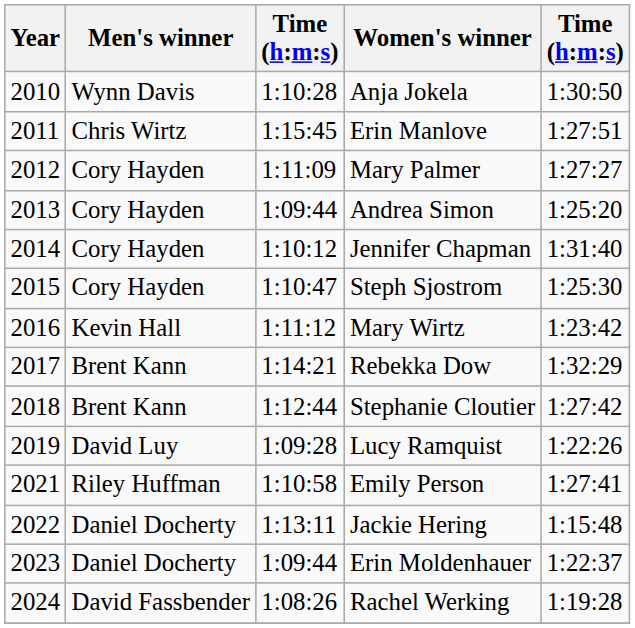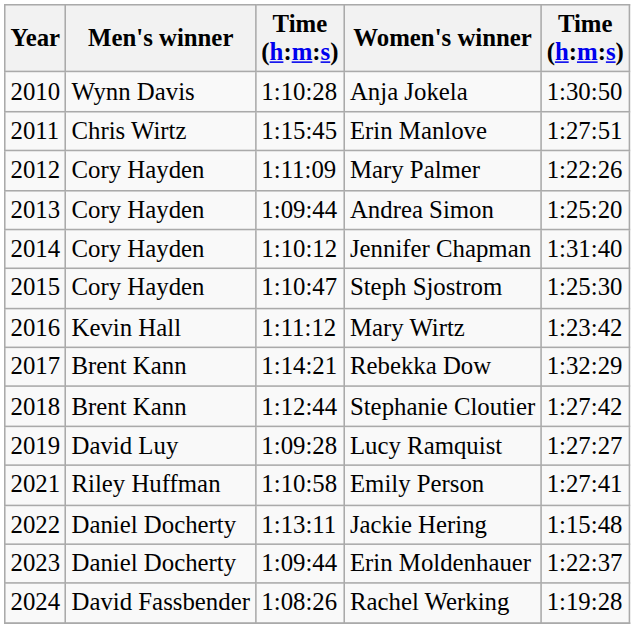(585, 170) 1:27:27 -> (585, 170) 1:22:26
(585, 445) 1:22:26 -> (585, 445) 1:27:27
